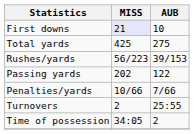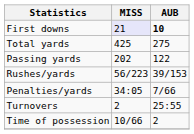(159, 28) normal -> (159, 28) bold
rows swapped: (44, 74) <-> (41, 59)
(128, 90) 10/66 -> (128, 90) 34:05
(128, 121) 34:05 -> (128, 121) 10/66
